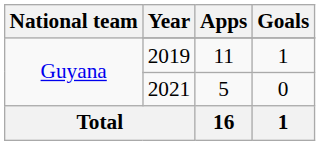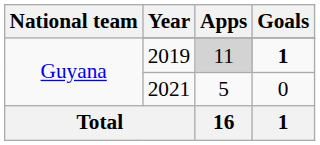(224, 55) no background -> (224, 55) lightgrey background
(283, 55) normal -> (283, 55) bold
